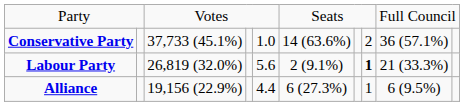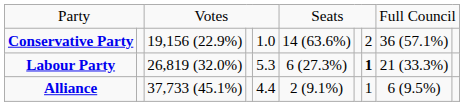(195, 40) 37,733 (45.1%) -> (195, 40) 19,156 (22.9%)
(266, 64) 5.6 -> (266, 64) 5.3
(317, 64) 2 (9.1%) -> (317, 64) 6 (27.3%)
(195, 88) 19,156 (22.9%) -> (195, 88) 37,733 (45.1%)
(317, 88) 6 (27.3%) -> (317, 88) 2 (9.1%)
